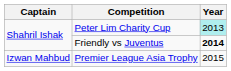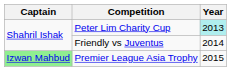(213, 43) bold -> (213, 43) normal
(38, 58) no background -> (38, 58) lightgreen background
